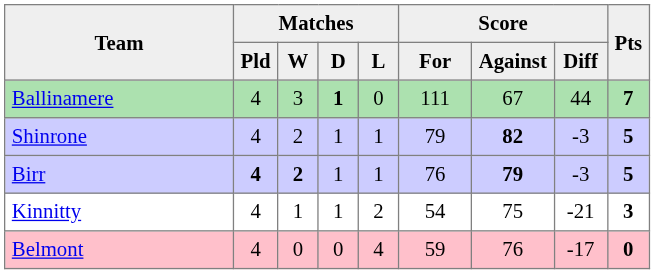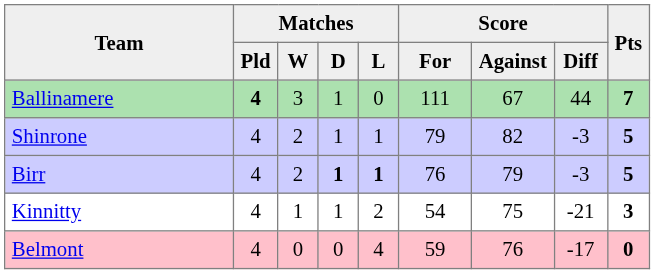(256, 98) normal -> (256, 98) bold
(338, 98) bold -> (338, 98) normal
(513, 136) bold -> (513, 136) normal
(256, 174) bold -> (256, 174) normal
(298, 174) bold -> (298, 174) normal
(338, 174) normal -> (338, 174) bold
(379, 174) normal -> (379, 174) bold
(513, 174) bold -> (513, 174) normal
